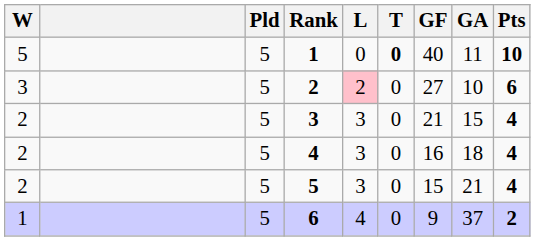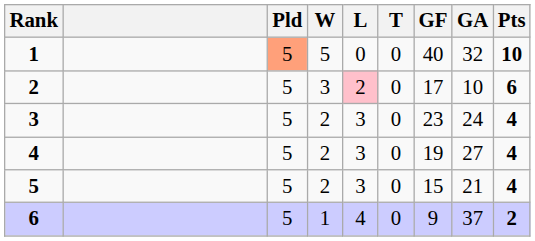columns swapped: (314, 20) <-> (22, 20)
(265, 53) no background -> (287, 53) lightsalmon background
(396, 53) bold -> (396, 53) normal
(473, 53) 11 -> (473, 53) 32
(433, 86) 27 -> (433, 86) 17
(433, 119) 21 -> (433, 119) 23
(473, 119) 15 -> (473, 119) 24
(433, 152) 16 -> (433, 152) 19
(473, 152) 18 -> (473, 152) 27
